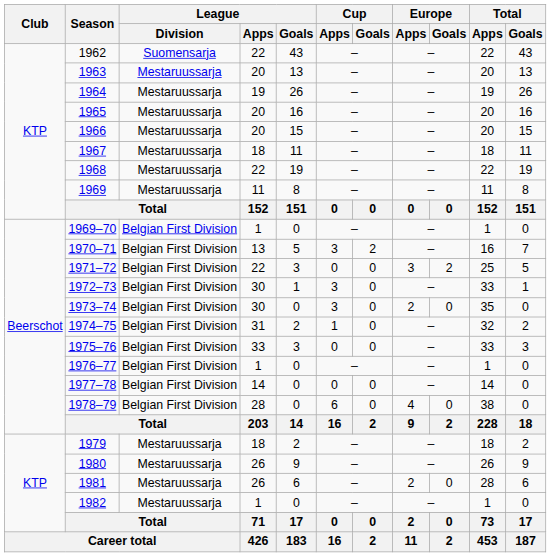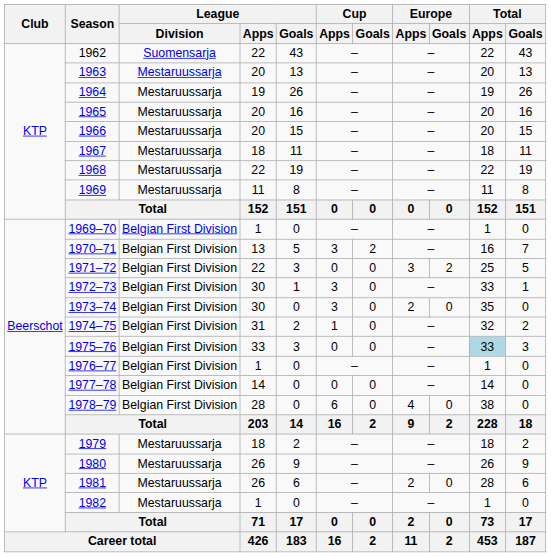(487, 346) no background -> (487, 346) lightblue background
